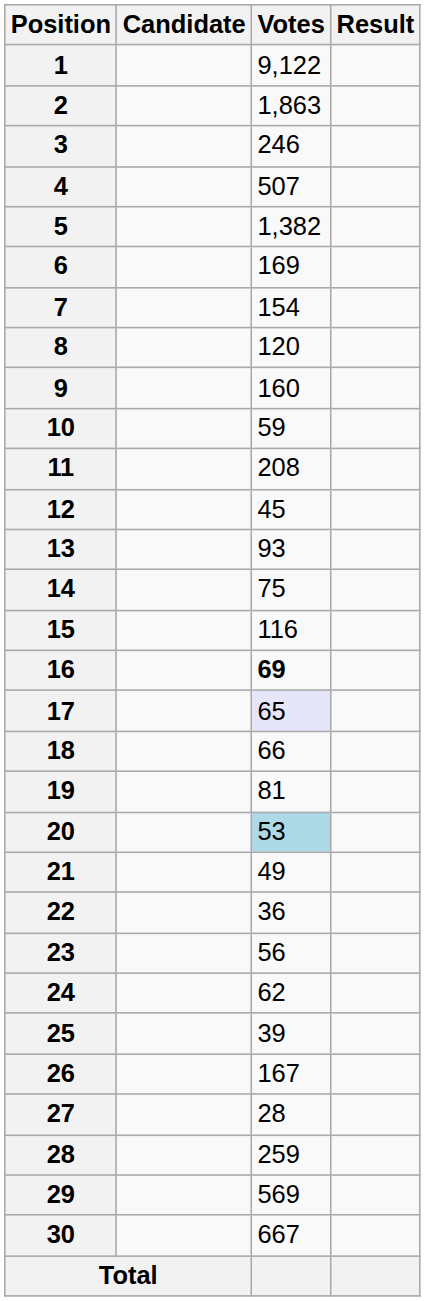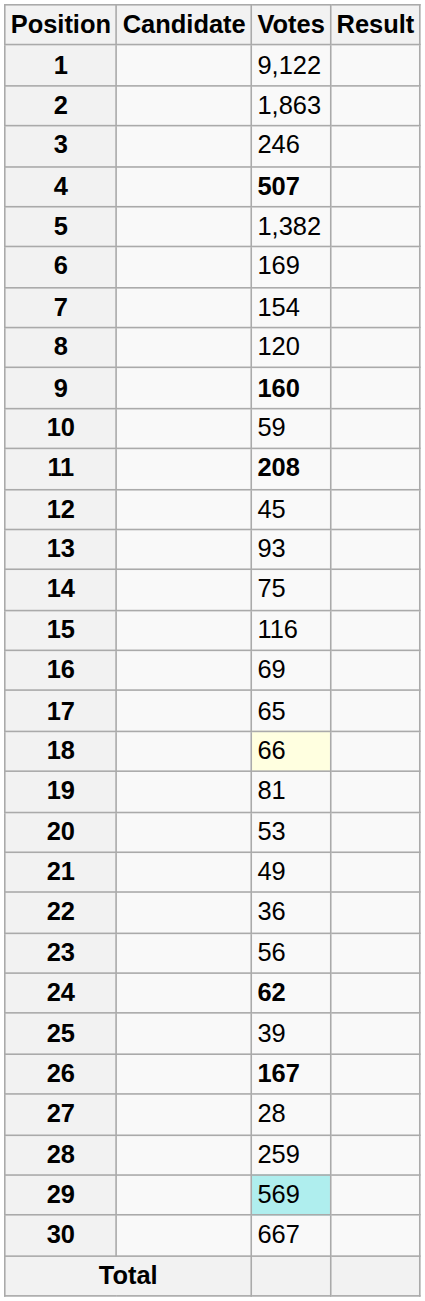(279, 186) normal -> (279, 186) bold
(279, 387) normal -> (279, 387) bold
(279, 468) normal -> (279, 468) bold
(272, 670) bold -> (272, 670) normal
(272, 710) lavender background -> (272, 710) no background
(272, 750) no background -> (272, 750) lightyellow background
(272, 831) lightblue background -> (272, 831) no background
(272, 992) normal -> (272, 992) bold
(279, 1073) normal -> (279, 1073) bold
(279, 1194) no background -> (279, 1194) paleturquoise background
